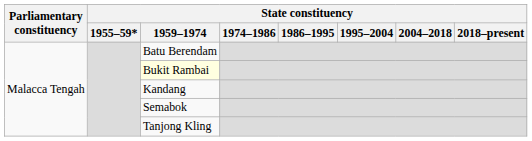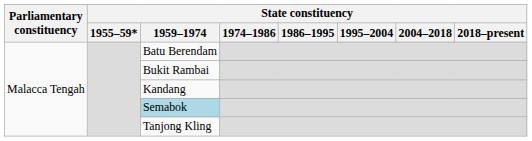(176, 70) lightyellow background -> (176, 70) no background
(165, 107) no background -> (165, 107) lightblue background
